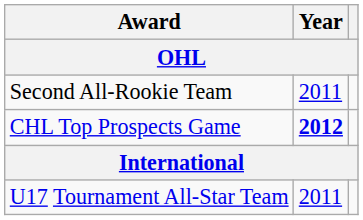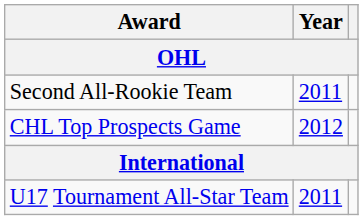(321, 127) bold -> (321, 127) normal
